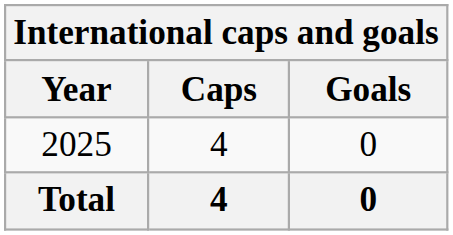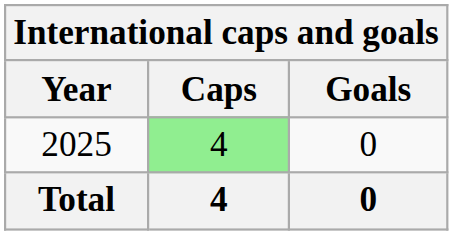(219, 144) no background -> (219, 144) lightgreen background
